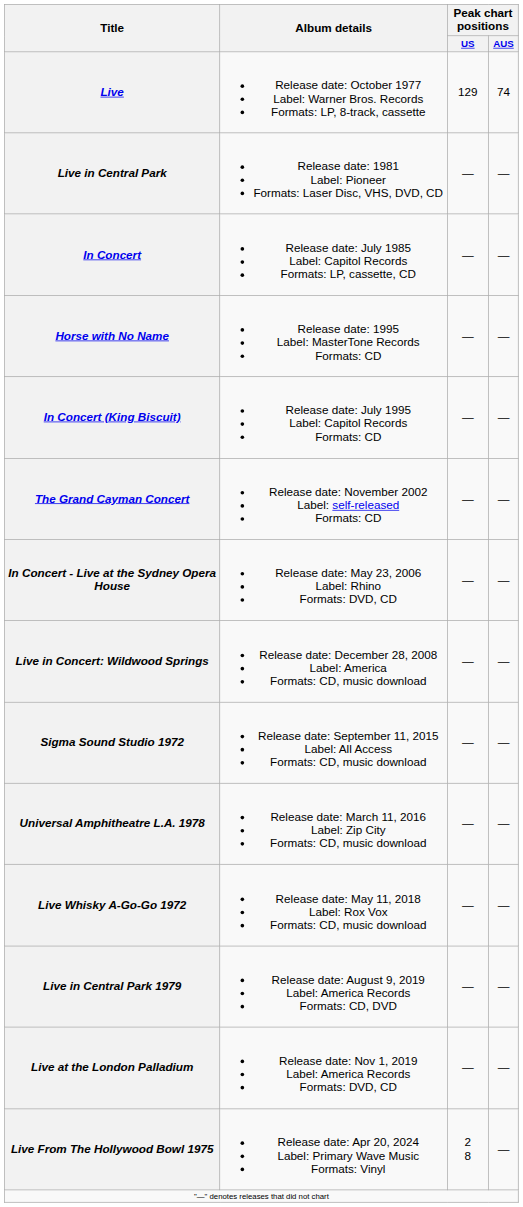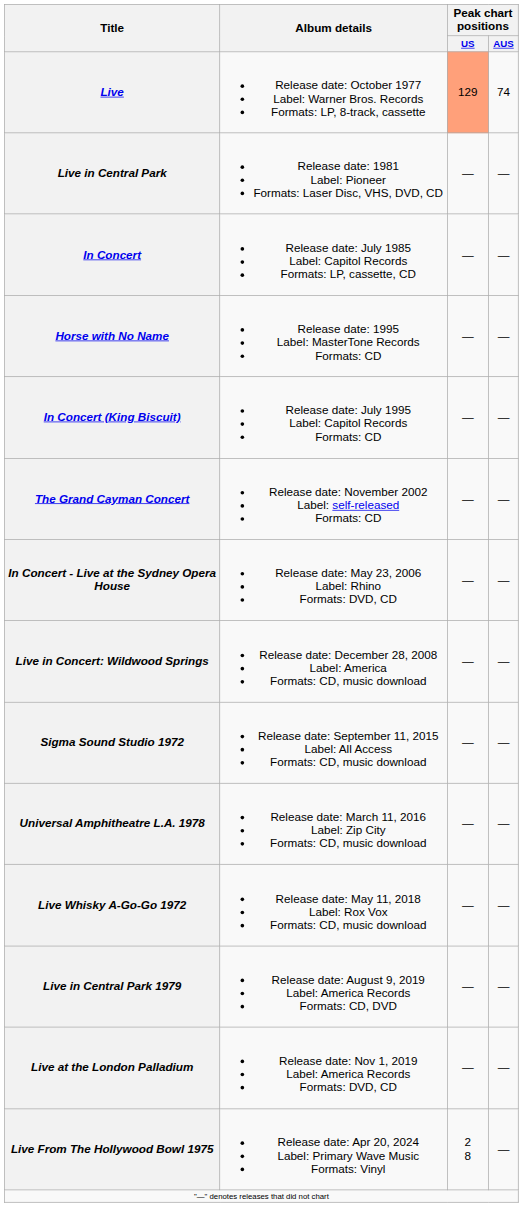(468, 92) no background -> (468, 92) lightsalmon background
